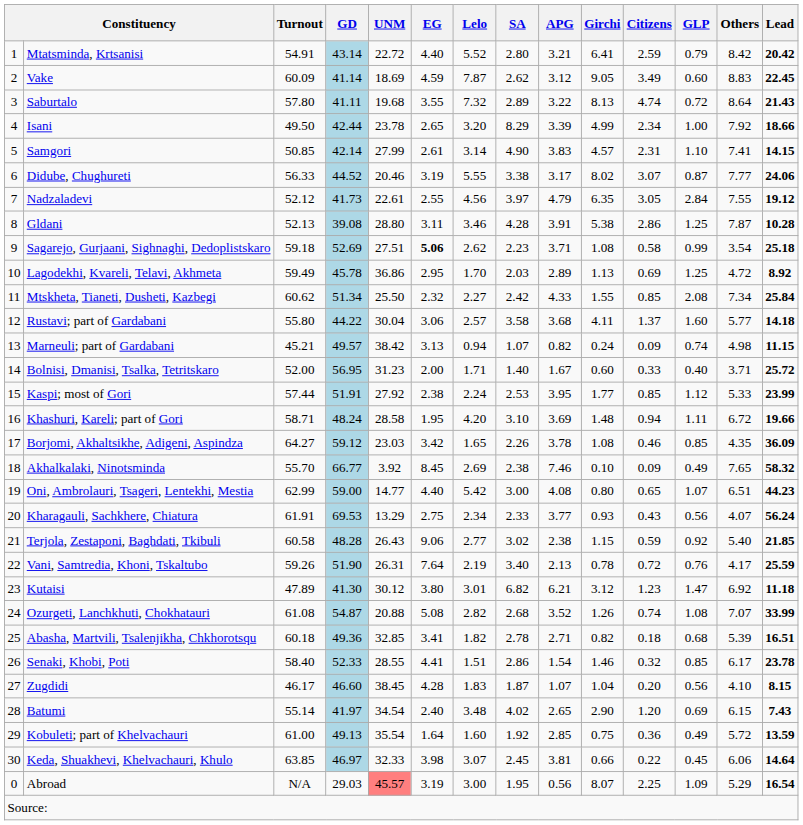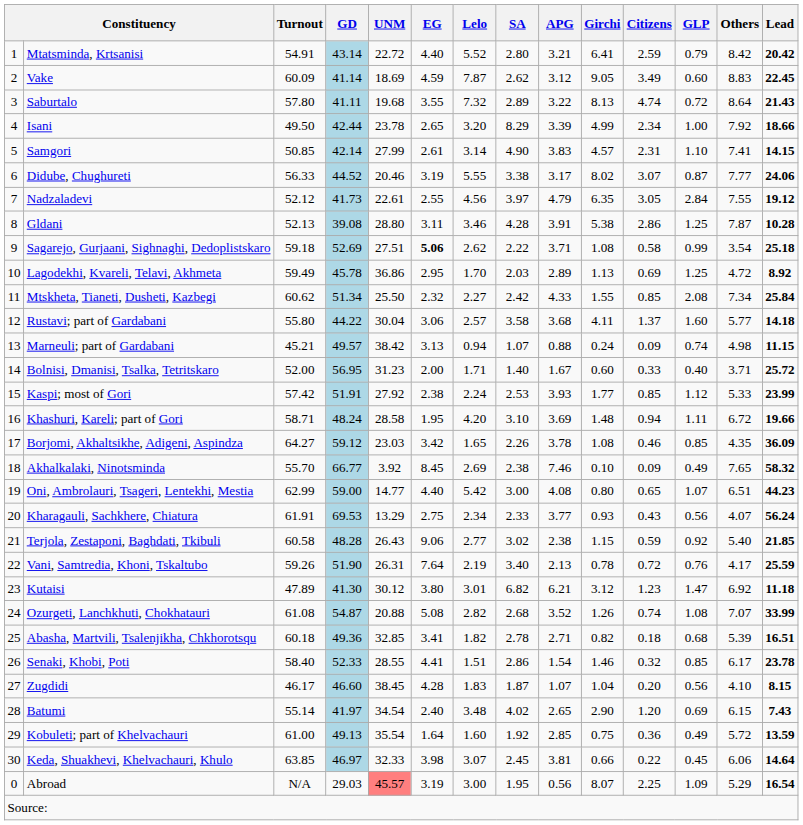(517, 248) 2.23 -> (517, 248) 2.22
(560, 346) 0.82 -> (560, 346) 0.88
(300, 394) 57.44 -> (300, 394) 57.42
(560, 394) 3.95 -> (560, 394) 3.93
